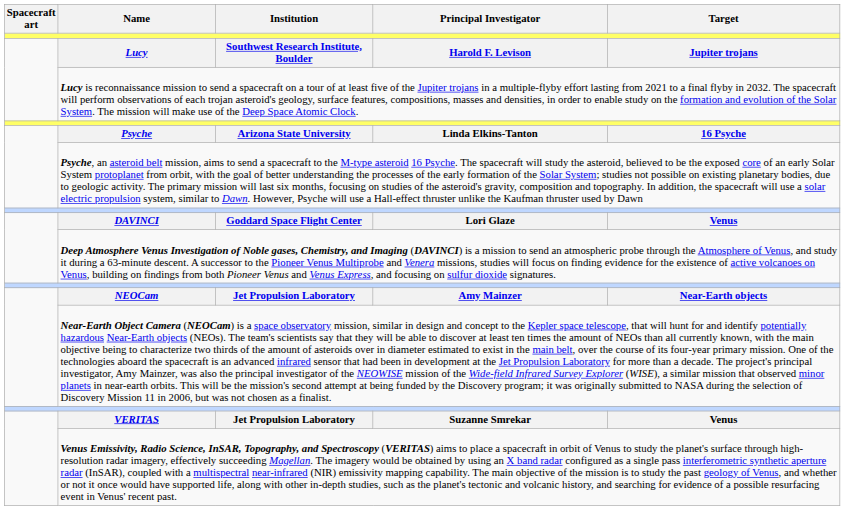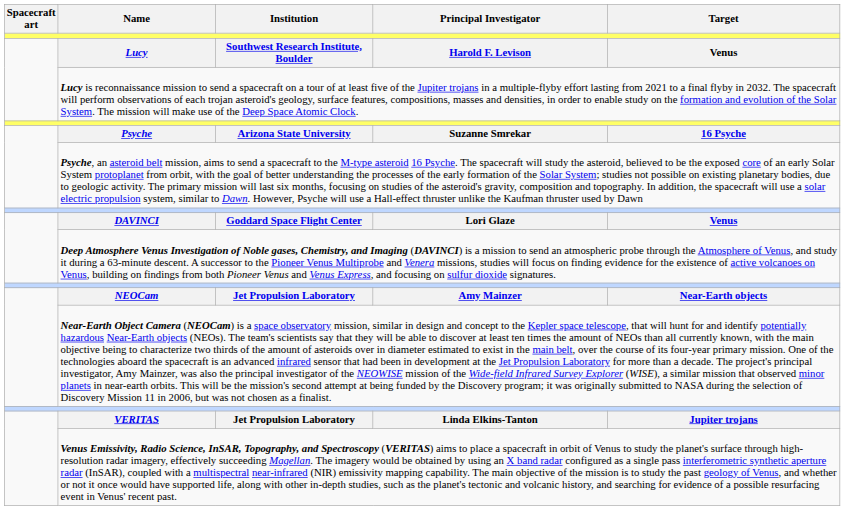(724, 53) Jupiter trojans -> (724, 53) Venus
(490, 134) Linda Elkins-Tanton -> (490, 134) Suzanne Smrekar
(490, 419) Suzanne Smrekar -> (490, 419) Linda Elkins-Tanton
(724, 419) Venus -> (724, 419) Jupiter trojans
